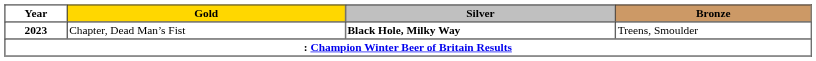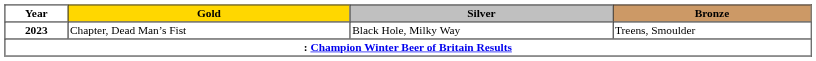(404, 30) bold -> (406, 30) normal
